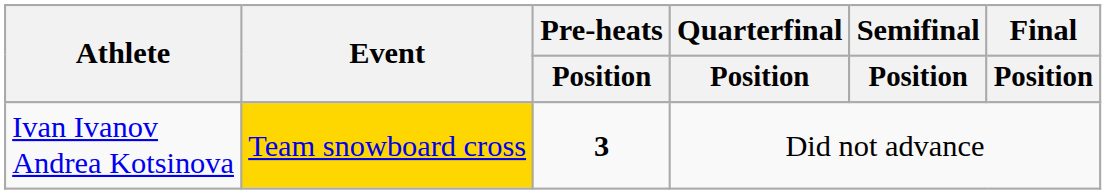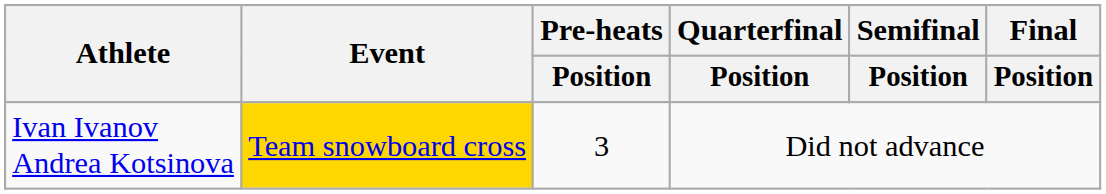(602, 145) bold -> (602, 145) normal
